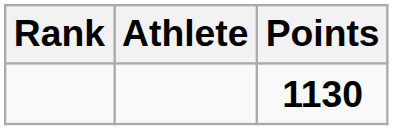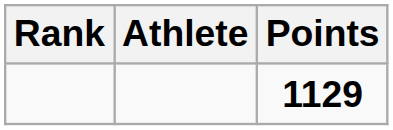(323, 93) 1130 -> (323, 93) 1129
